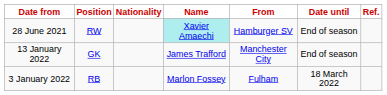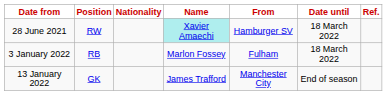(329, 31) End of season -> (329, 31) 18 March 2022
rows swapped: (39, 79) <-> (39, 55)
